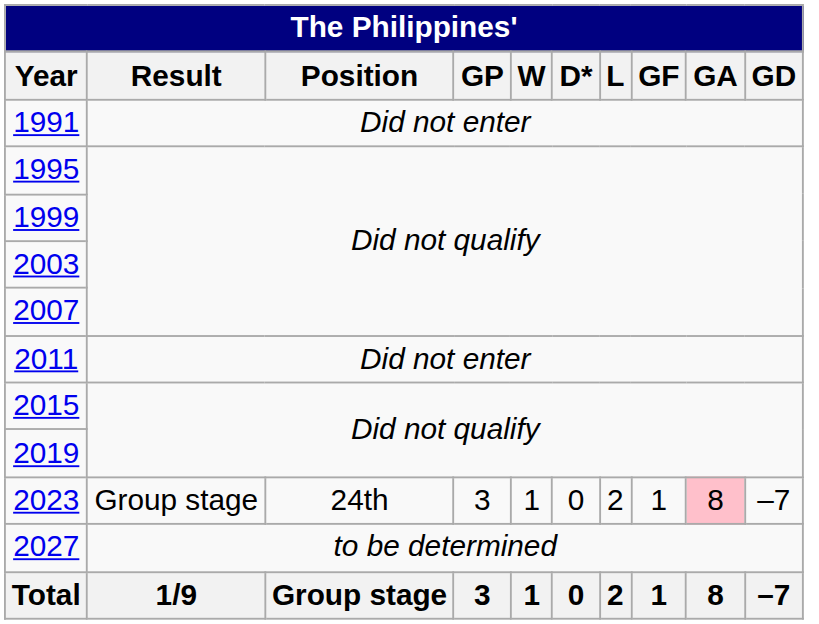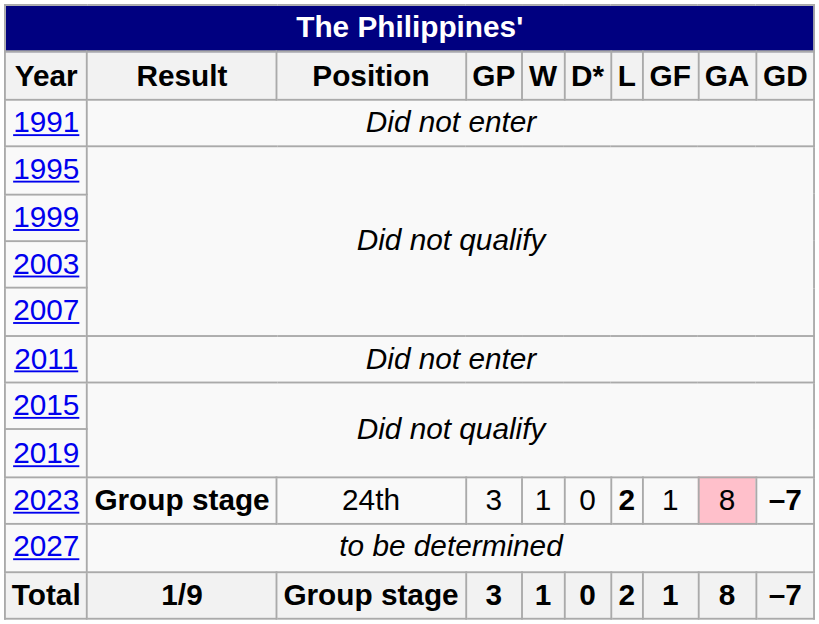(176, 500) normal -> (182, 500) bold
(615, 500) normal -> (627, 500) bold
(774, 500) normal -> (785, 500) bold
